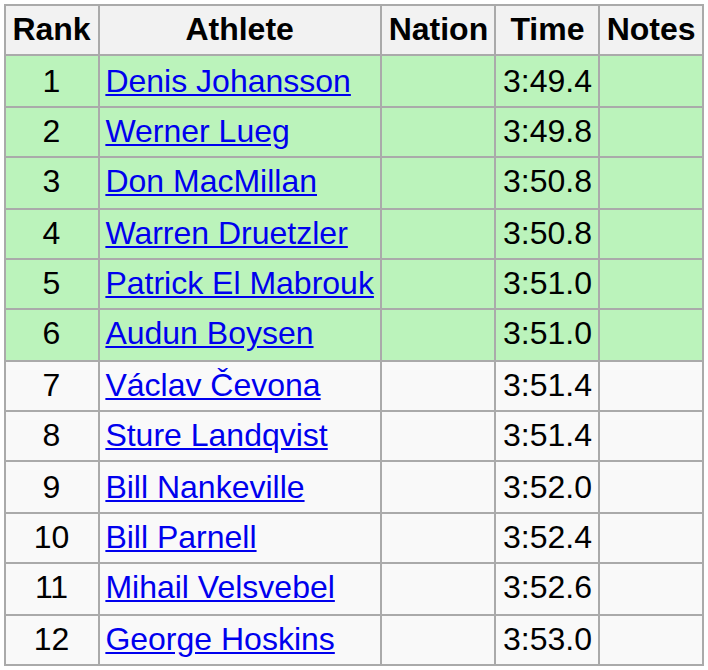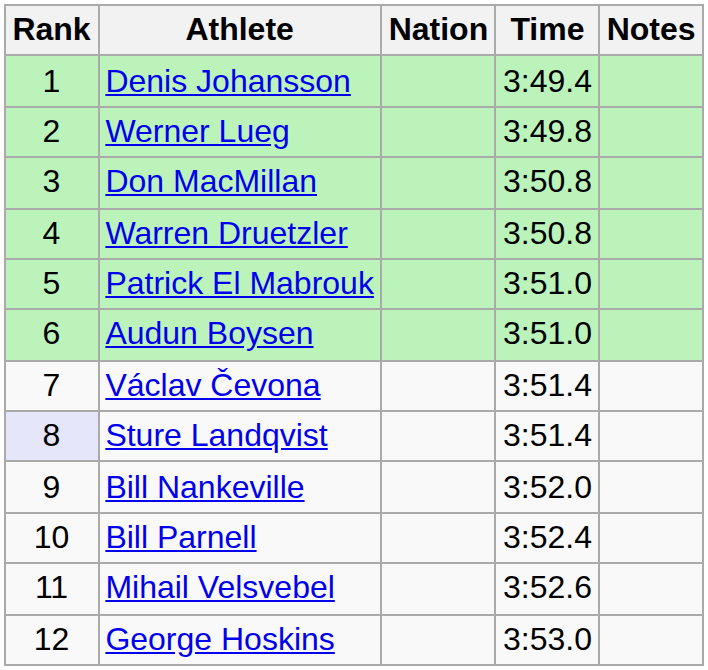(52, 435) no background -> (52, 435) lavender background
